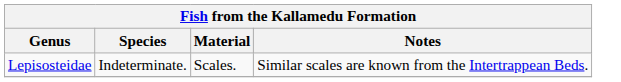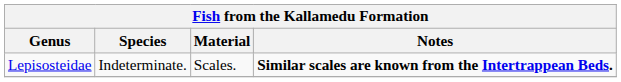(423, 64) normal -> (435, 64) bold
